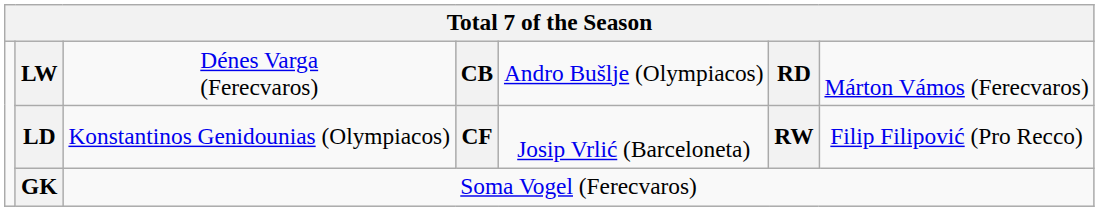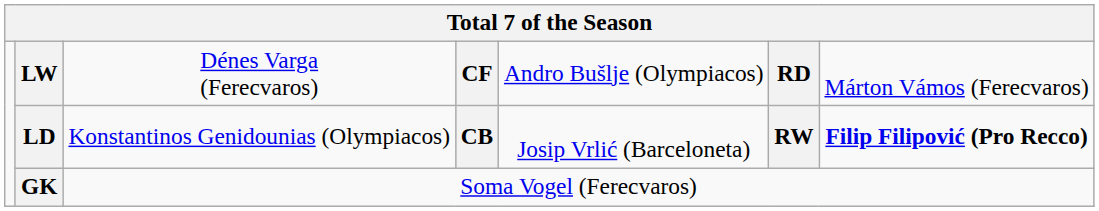(477, 73) CB -> (477, 73) CF
(477, 136) CF -> (477, 136) CB
(957, 136) normal -> (957, 136) bold
